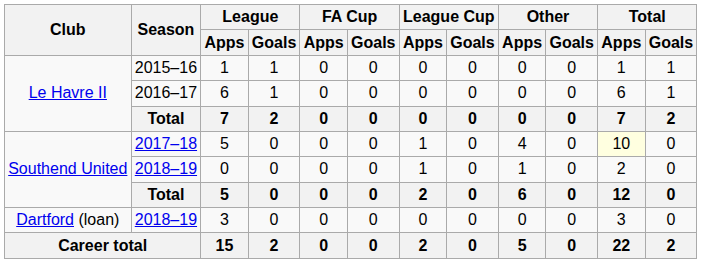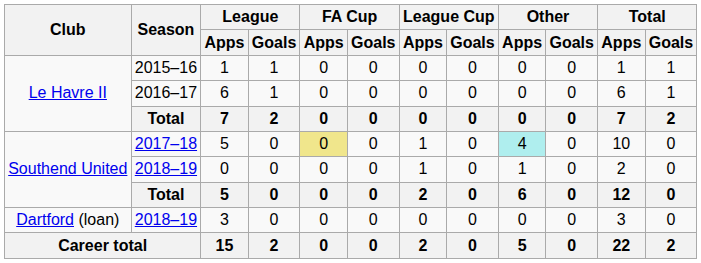(324, 144) no background -> (324, 144) khaki background
(522, 144) no background -> (522, 144) paleturquoise background
(621, 144) lightyellow background -> (621, 144) no background
